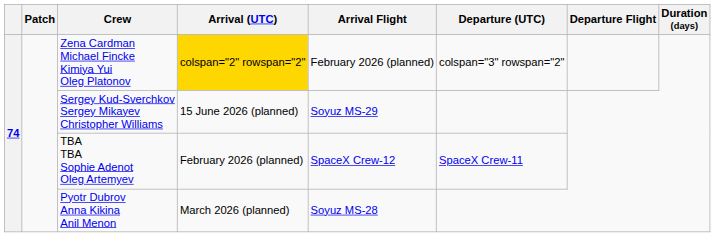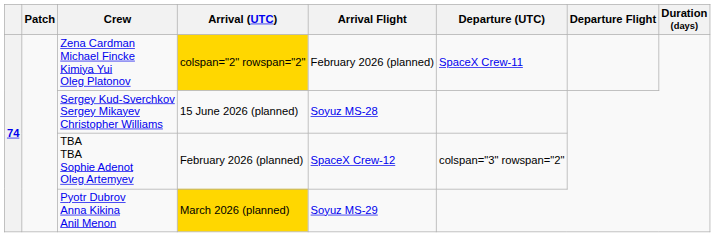(502, 62) colspan="3" rowspan="2" -> (481, 62) SpaceX Crew-11
(344, 111) Soyuz MS-29 -> (344, 111) Soyuz MS-28
(481, 161) SpaceX Crew-11 -> (502, 161) colspan="3" rowspan="2"
(235, 210) no background -> (235, 210) gold background
(344, 210) Soyuz MS-28 -> (344, 210) Soyuz MS-29
